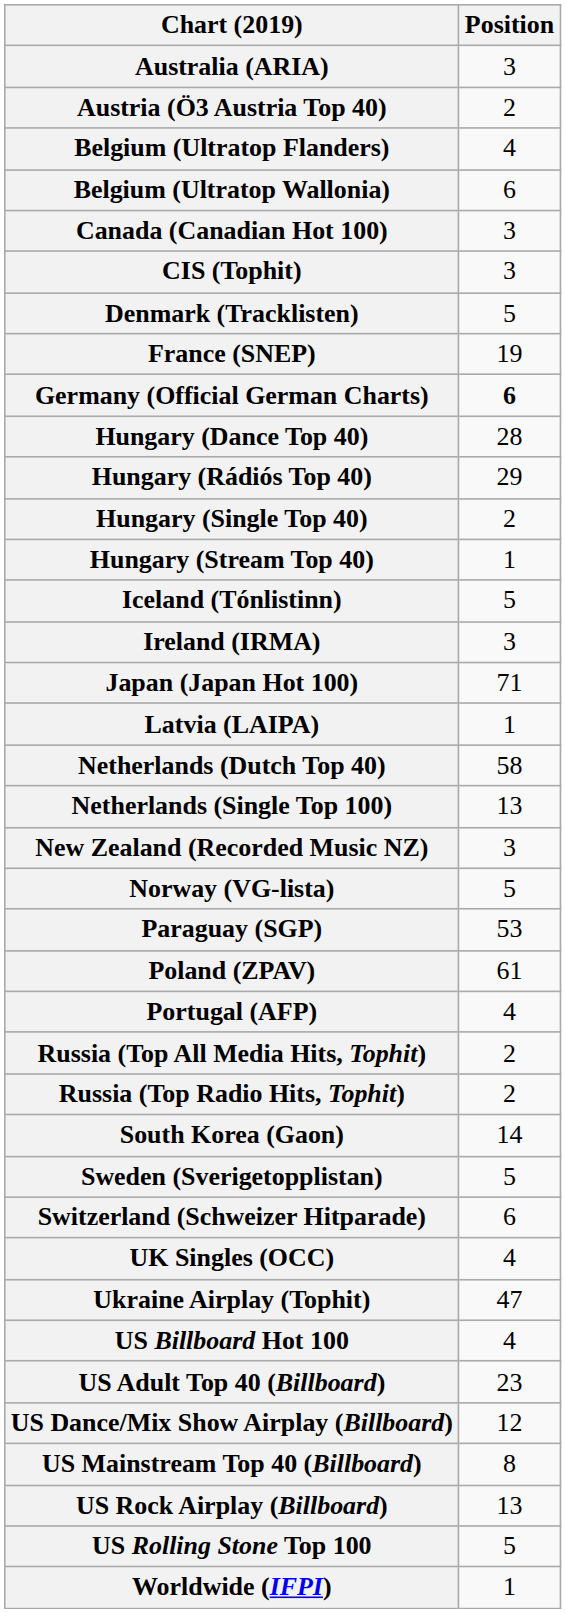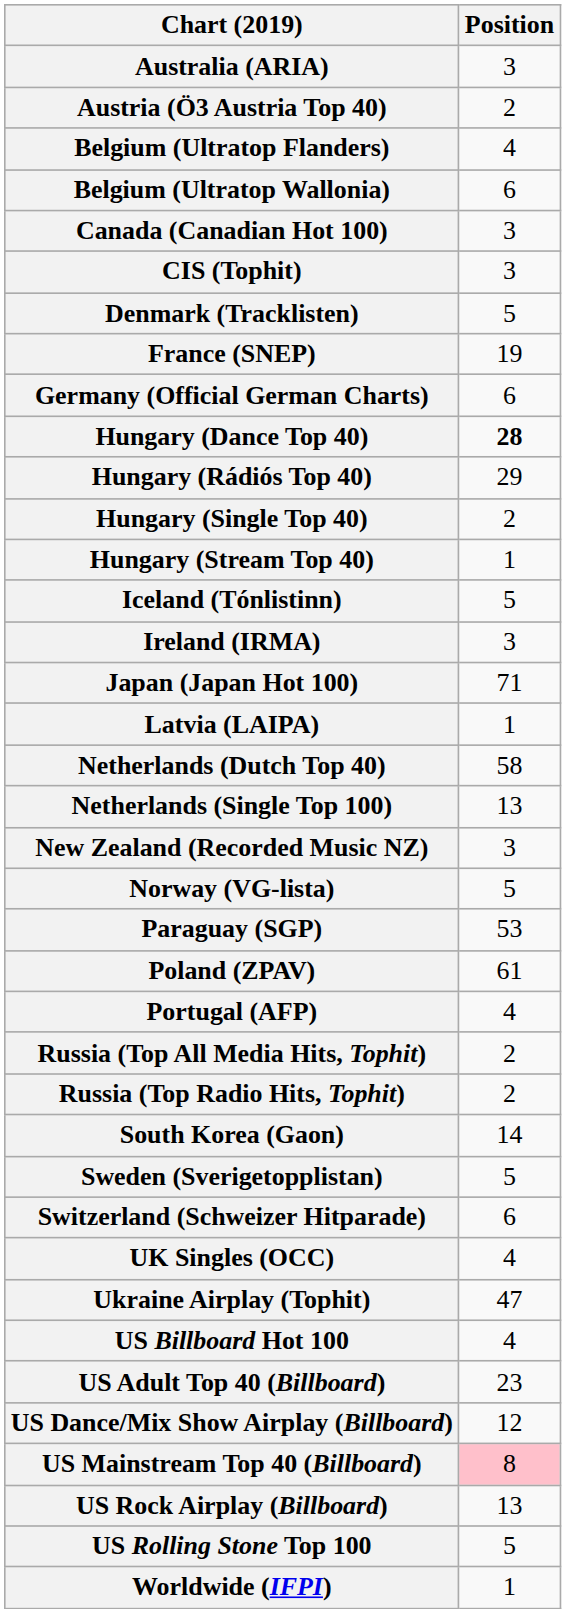(509, 395) bold -> (509, 395) normal
(509, 436) normal -> (509, 436) bold
(509, 1463) no background -> (509, 1463) pink background
